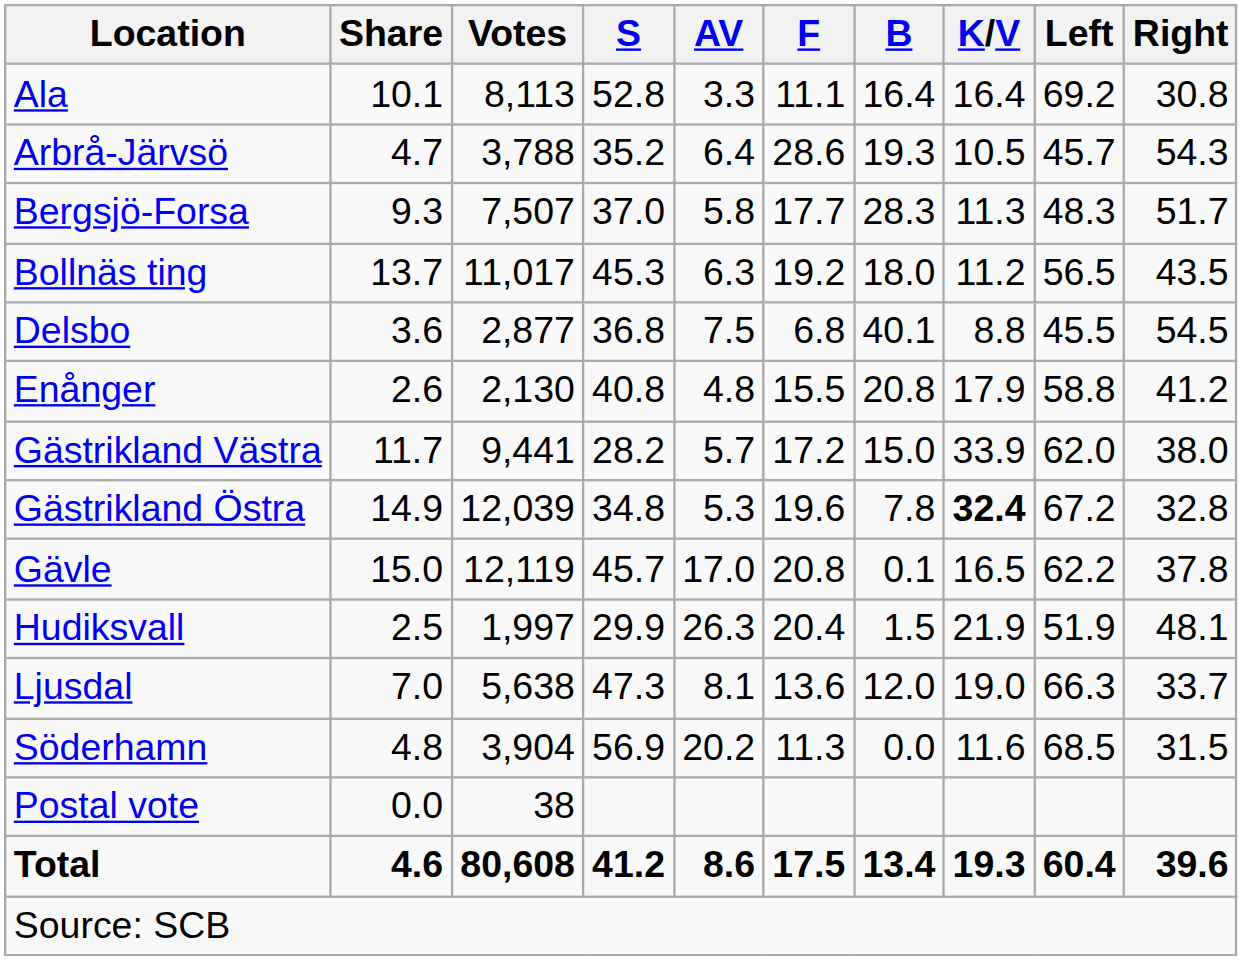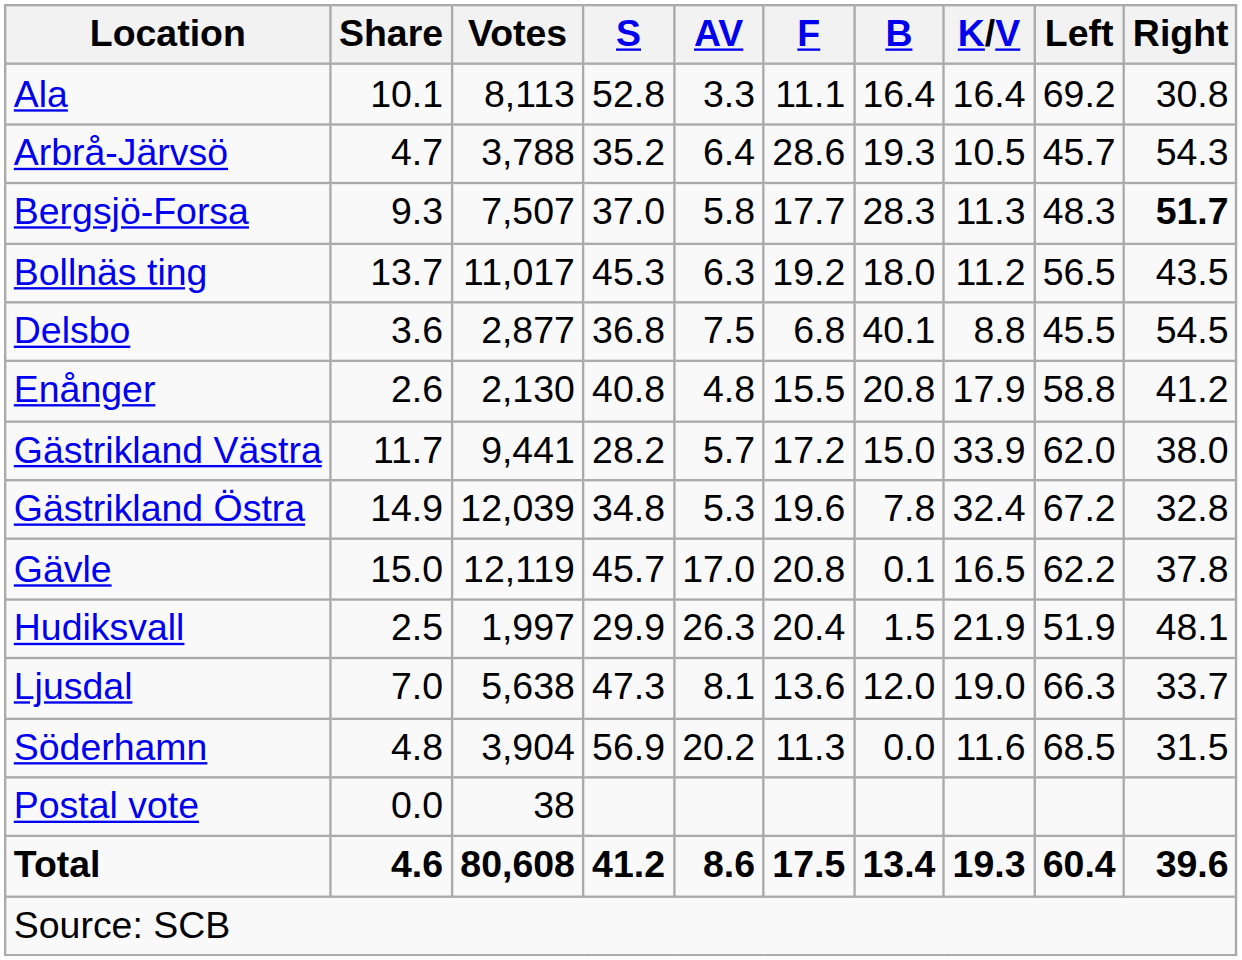(1192, 212) normal -> (1192, 212) bold
(989, 509) bold -> (989, 509) normal
